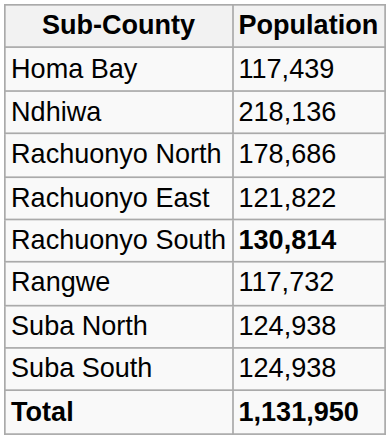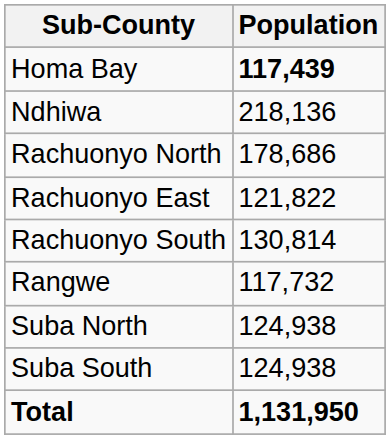(286, 68) normal -> (287, 68) bold
(287, 240) bold -> (287, 240) normal
